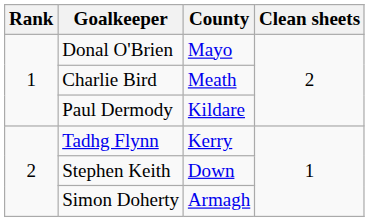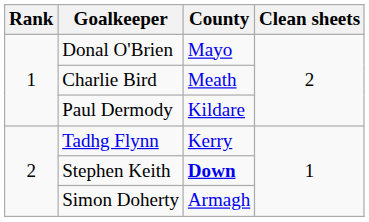(211, 170) normal -> (212, 170) bold
